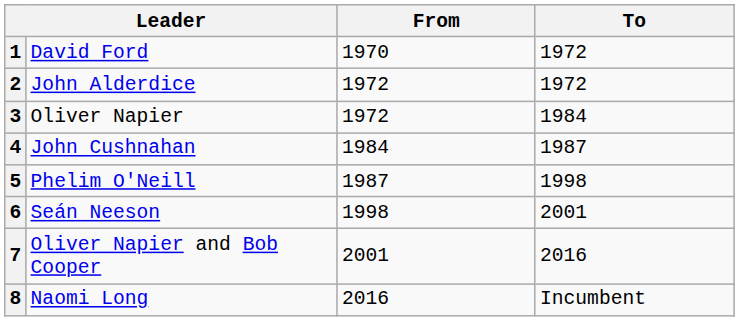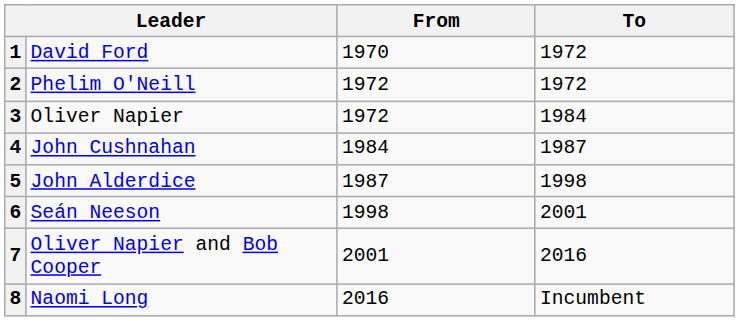(113, 85) John Alderdice -> (113, 85) Phelim O'Neill
(113, 181) Phelim O'Neill -> (113, 181) John Alderdice
